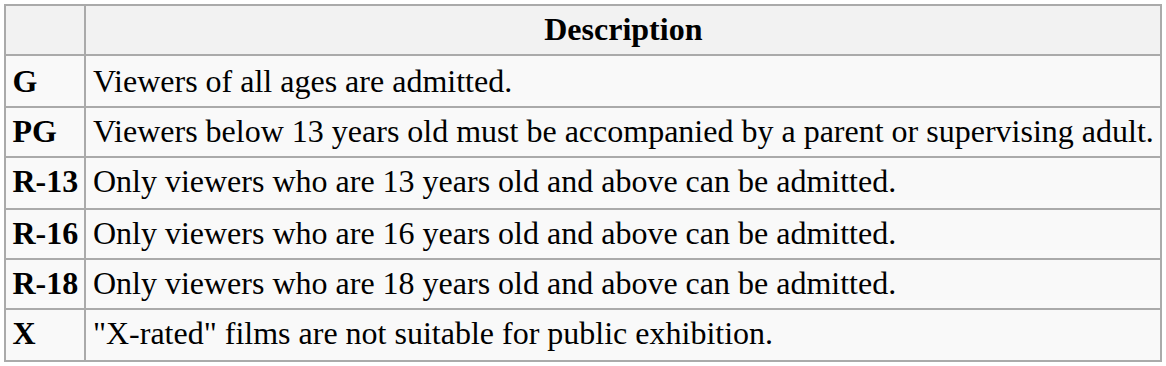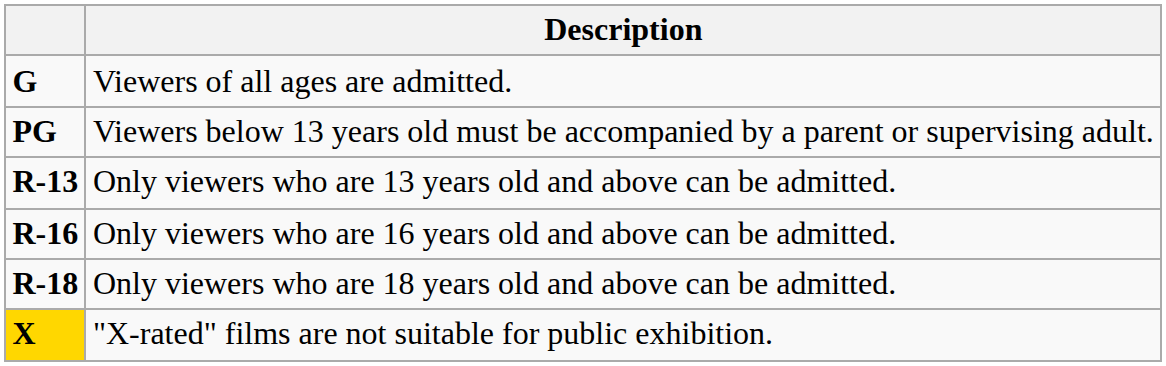(24, 334) no background -> (24, 334) gold background
